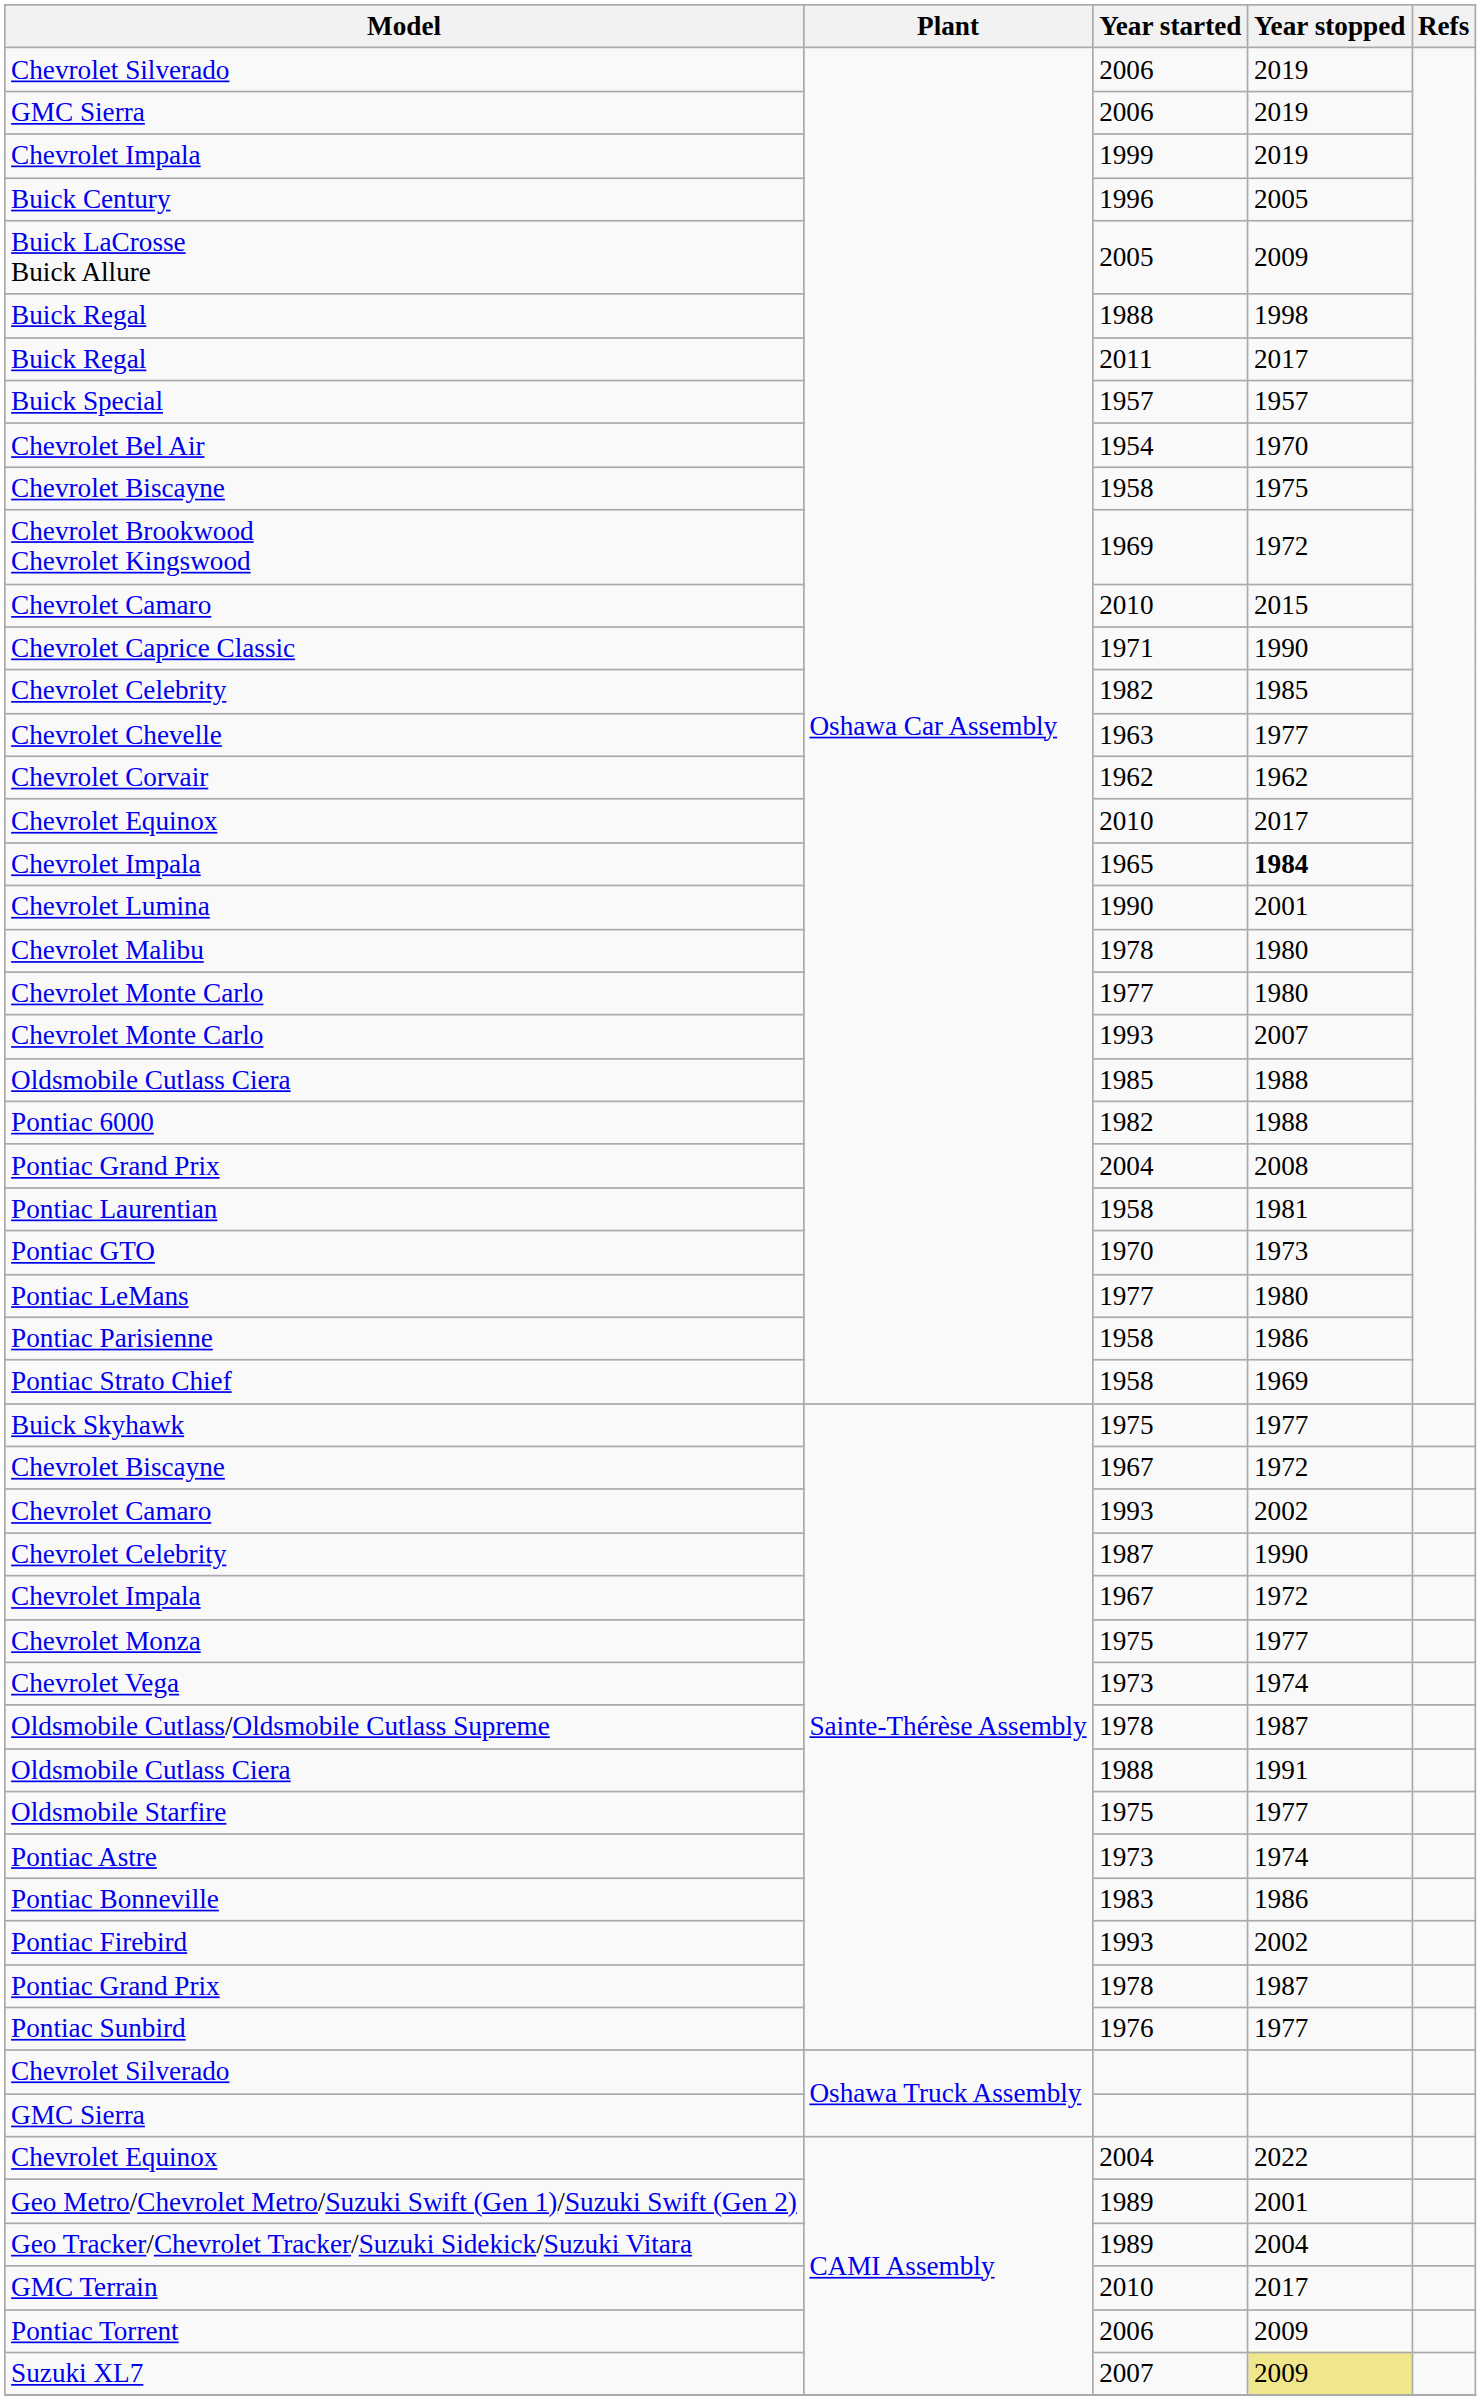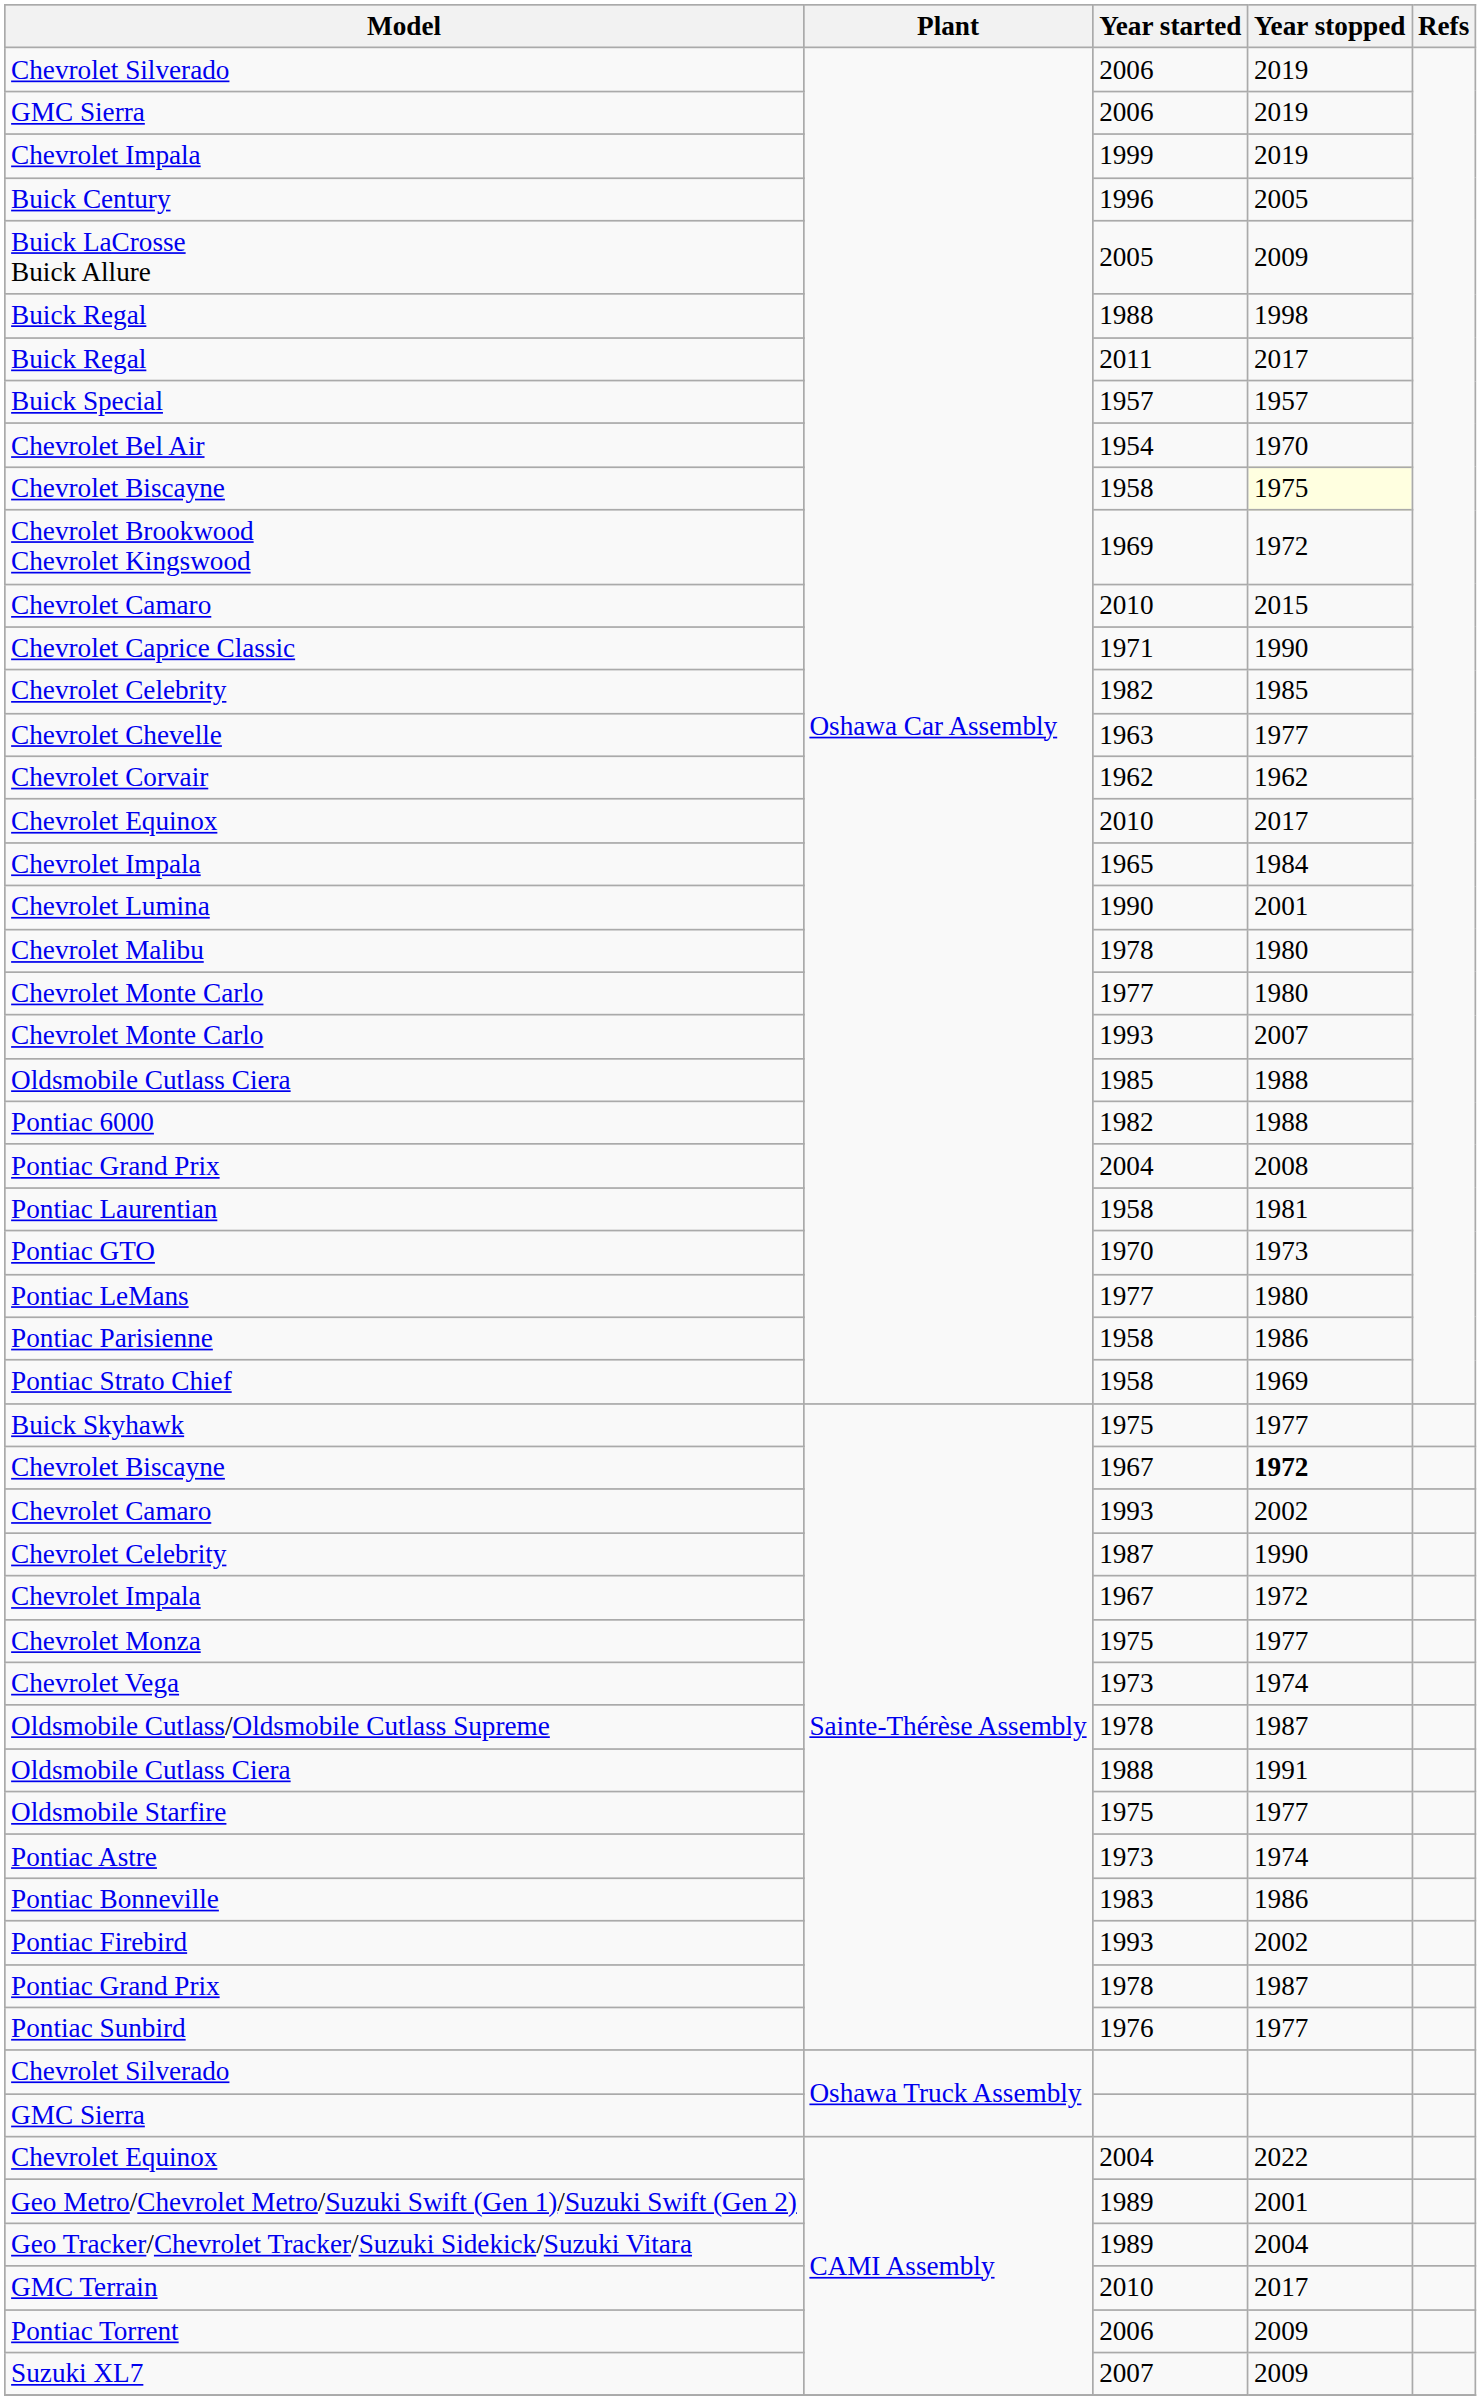(1281, 488) no background -> (1281, 488) lightyellow background
(1281, 863) bold -> (1281, 863) normal
(1281, 1467) normal -> (1281, 1467) bold
(1281, 2373) khaki background -> (1281, 2373) no background
